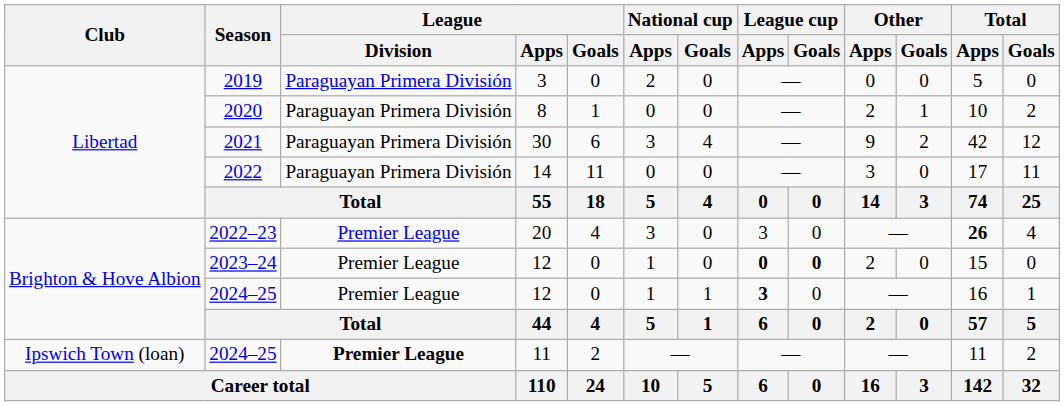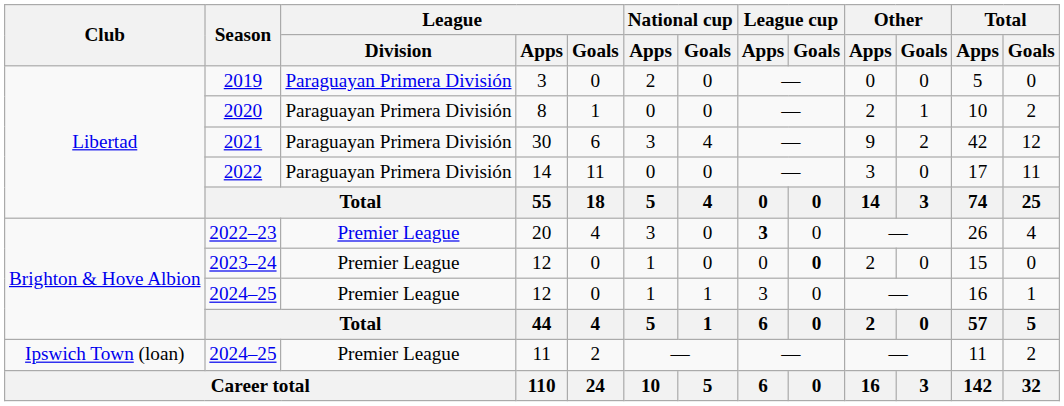(763, 232) normal -> (763, 232) bold
(978, 232) bold -> (978, 232) normal
(763, 263) bold -> (763, 263) normal
(763, 293) bold -> (763, 293) normal
(398, 354) bold -> (398, 354) normal
